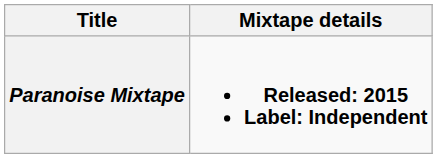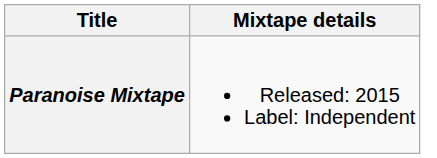(311, 106) bold -> (305, 106) normal
